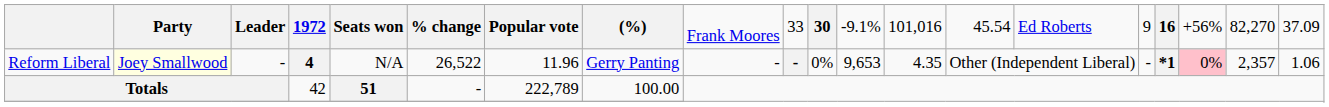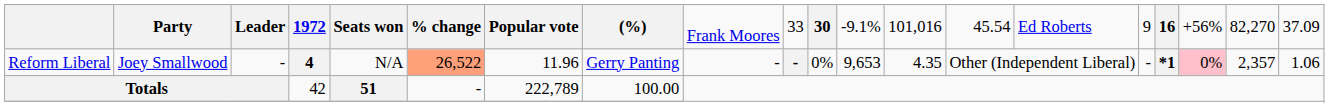(173, 62) lightyellow background -> (173, 62) no background
(458, 62) no background -> (458, 62) lightsalmon background
